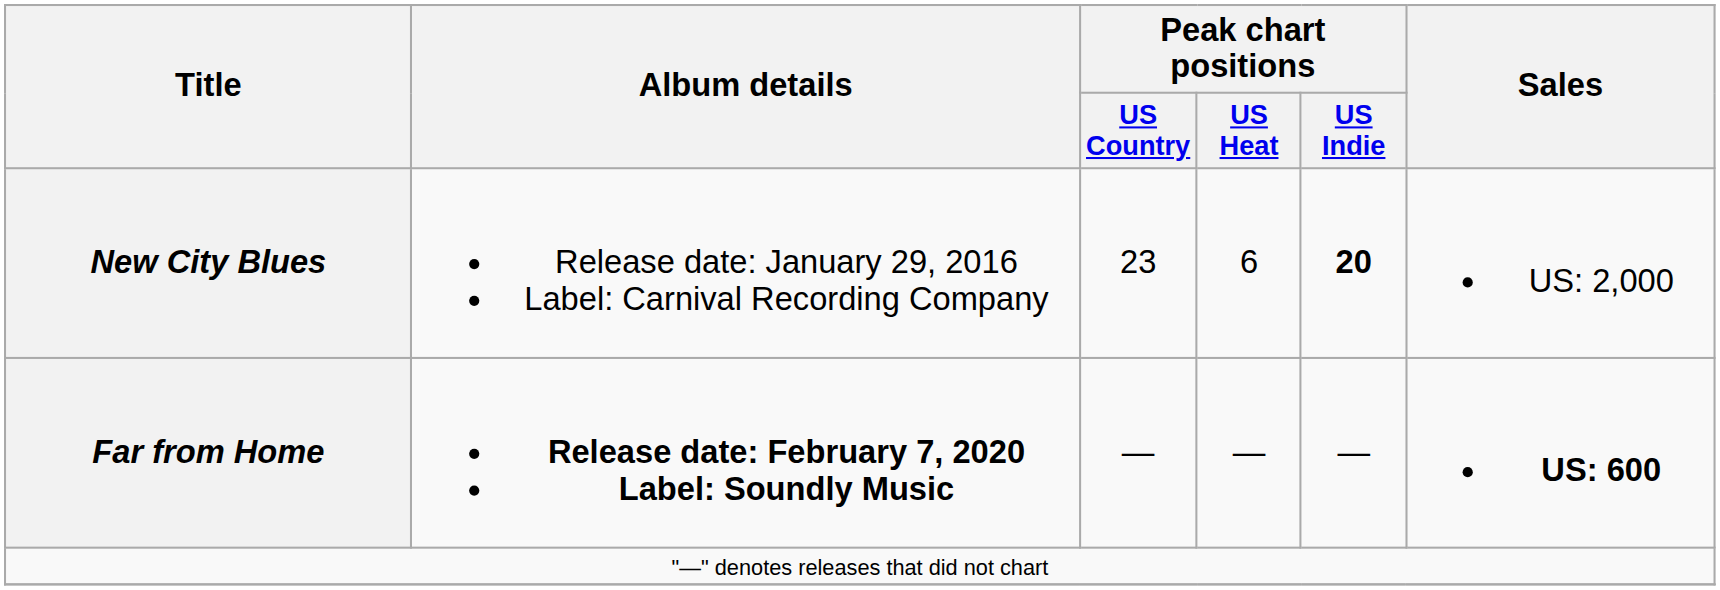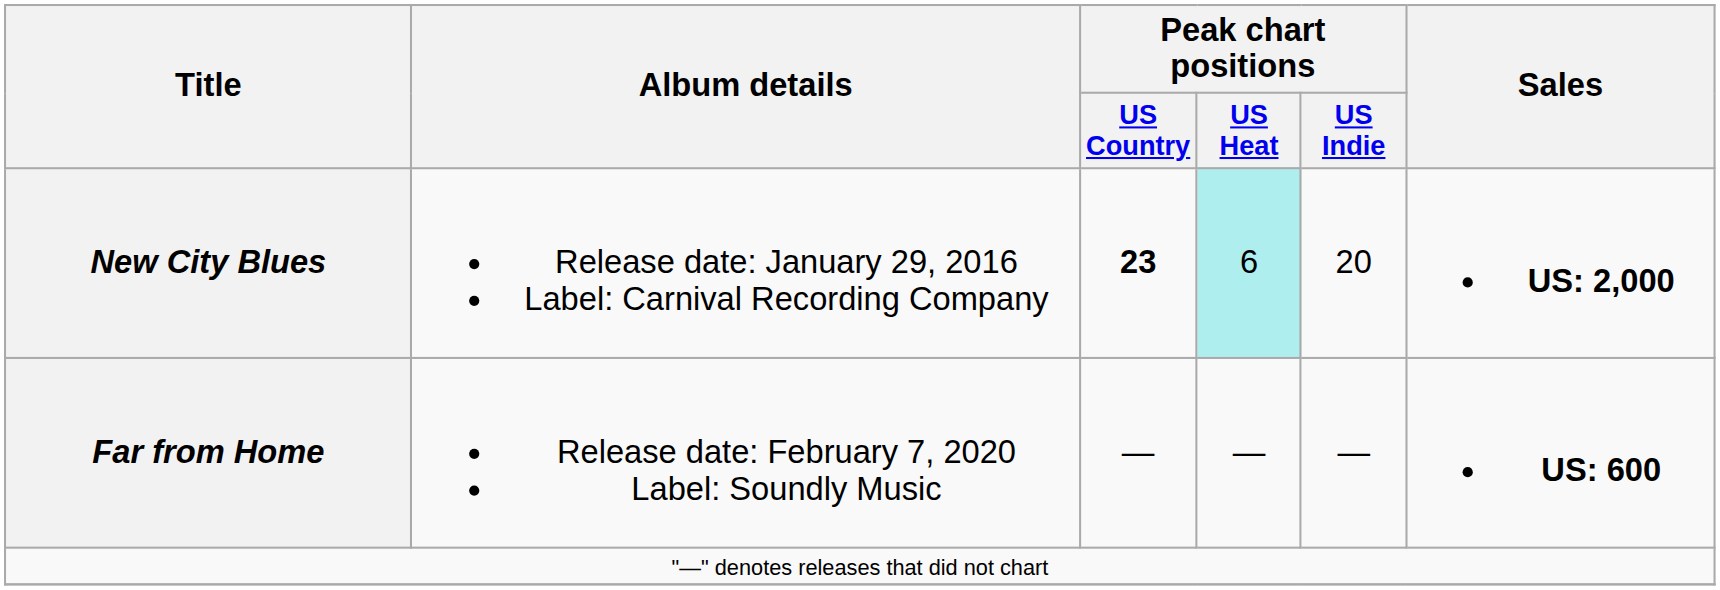(1138, 262) normal -> (1138, 262) bold
(1249, 262) no background -> (1249, 262) paleturquoise background
(1354, 262) bold -> (1354, 262) normal
(1560, 281) normal -> (1560, 281) bold
(746, 472) bold -> (746, 472) normal
